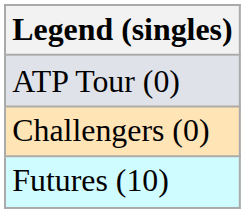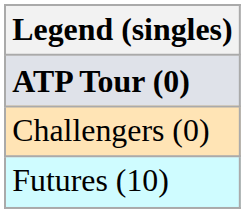(96, 80) normal -> (101, 80) bold
